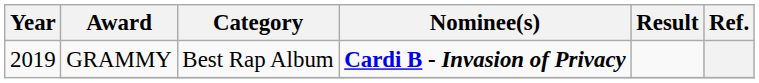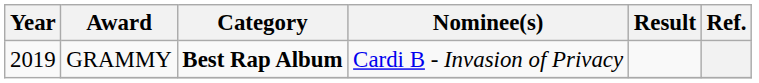(258, 58) normal -> (262, 58) bold
(485, 58) bold -> (488, 58) normal
